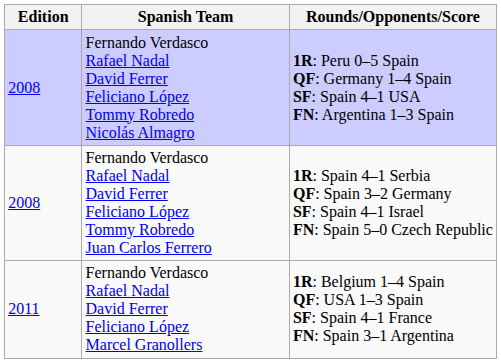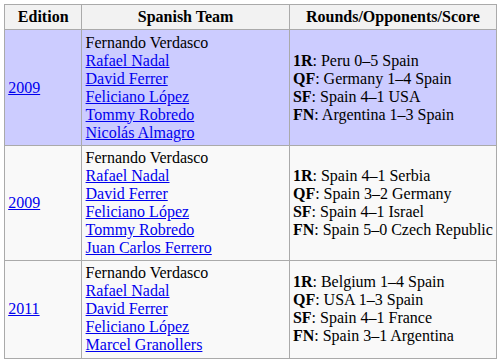(24, 87) 2008 -> (24, 87) 2009
(24, 202) 2008 -> (24, 202) 2009
